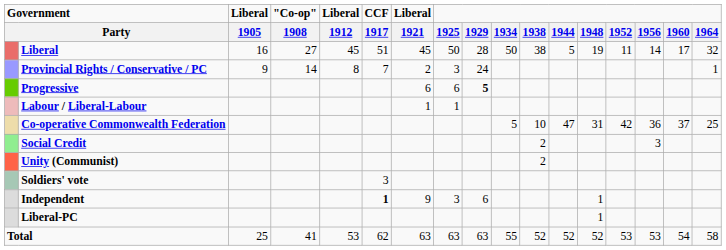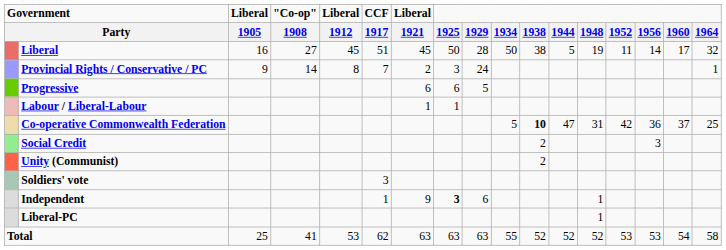(486, 87) bold -> (486, 87) normal
(540, 124) normal -> (540, 124) bold
(386, 198) bold -> (386, 198) normal
(457, 198) normal -> (457, 198) bold
